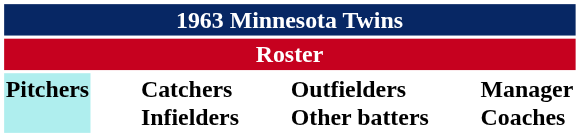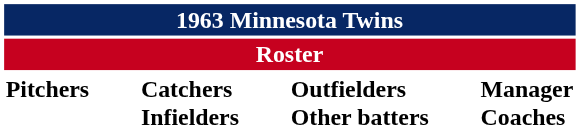(47, 88) paleturquoise background -> (47, 88) no background
